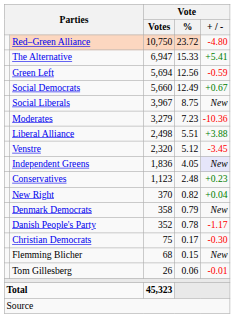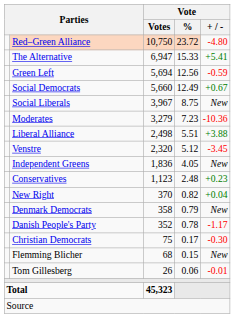(219, 164) lavender background -> (219, 164) no background
